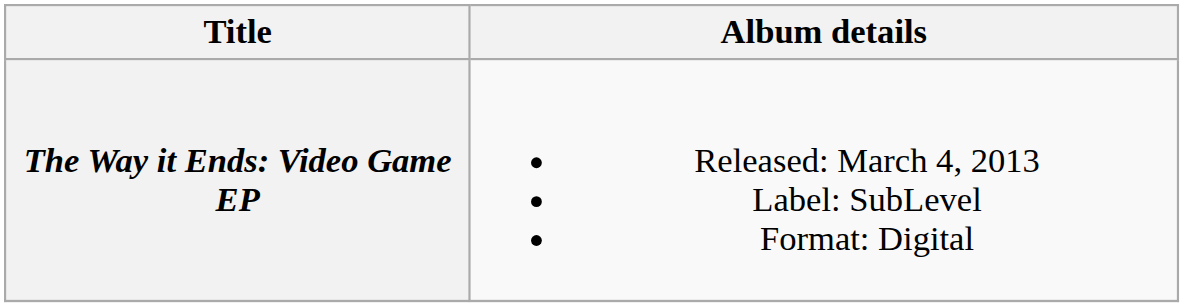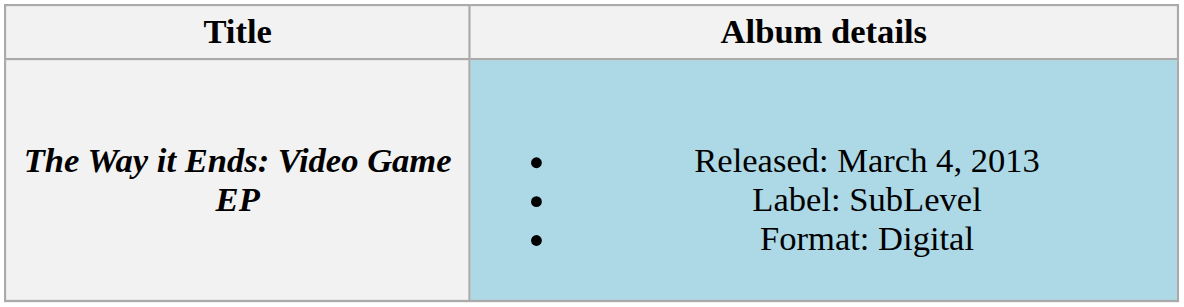(824, 200) no background -> (824, 200) lightblue background
